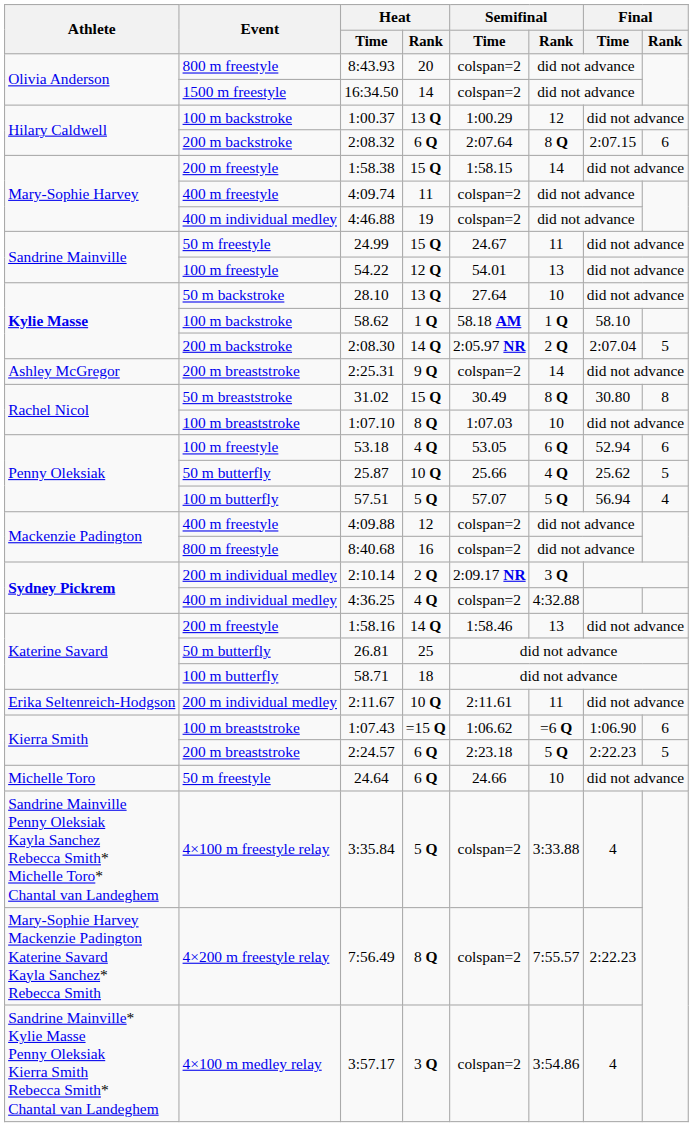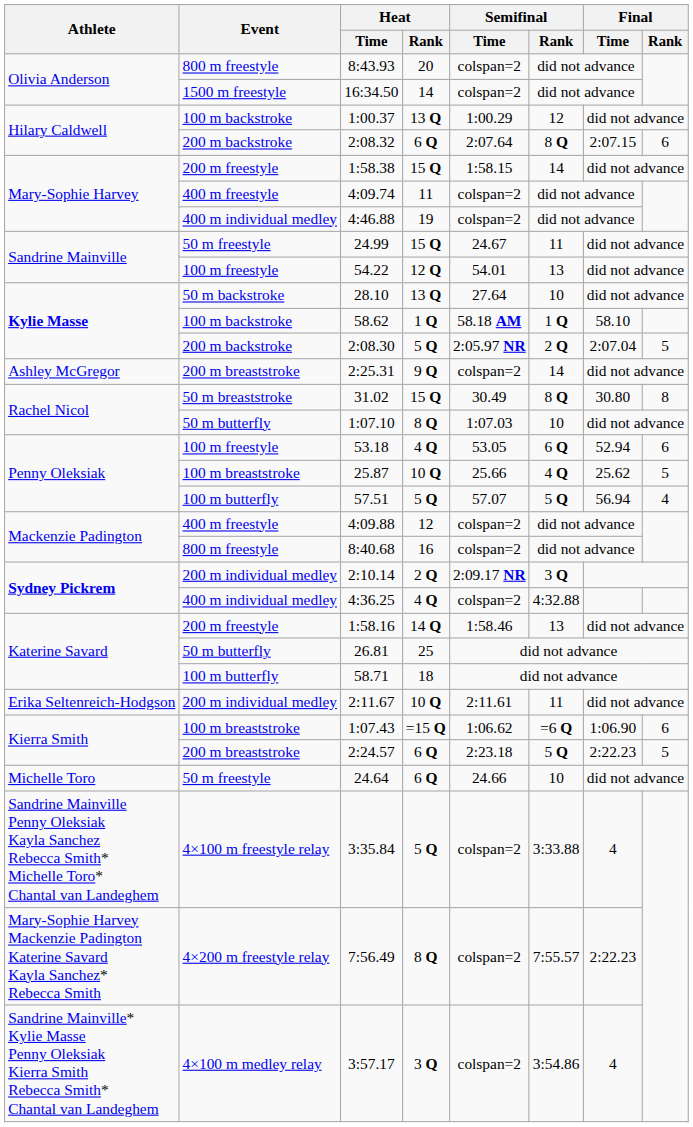(426, 346) 14 Q -> (426, 346) 5 Q
(241, 422) 100 m breaststroke -> (227, 422) 50 m butterfly
(227, 473) 50 m butterfly -> (241, 473) 100 m breaststroke
